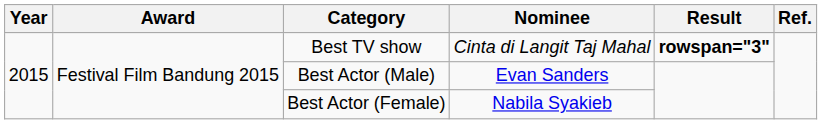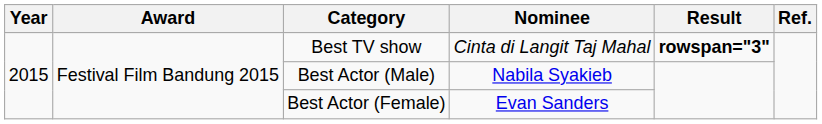(552, 75) Evan Sanders -> (552, 75) Nabila Syakieb
(552, 103) Nabila Syakieb -> (552, 103) Evan Sanders
